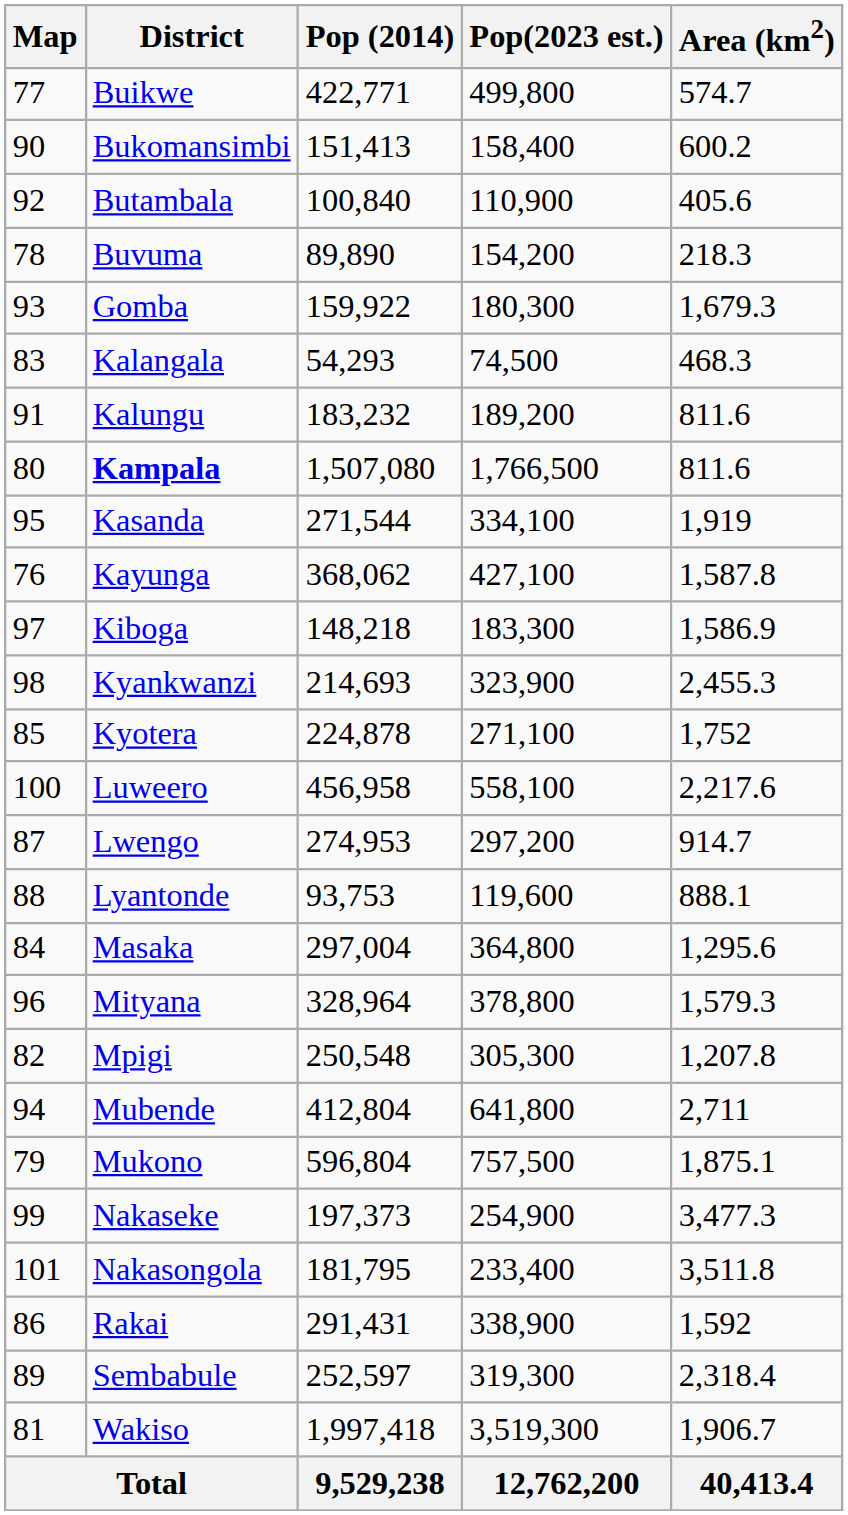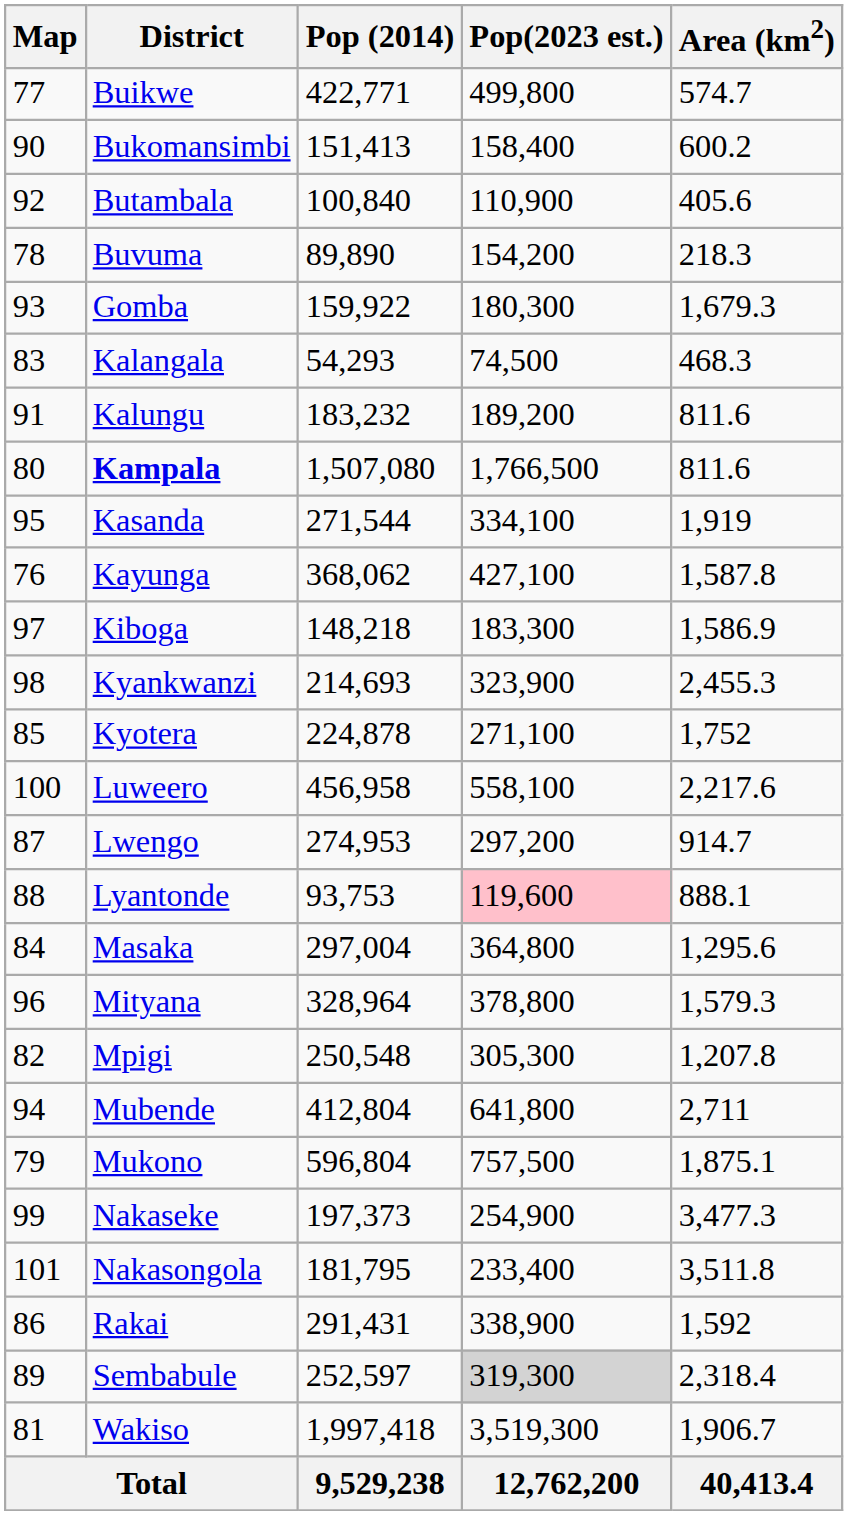(521, 895) no background -> (521, 895) pink background
(522, 1376) no background -> (522, 1376) lightgrey background
